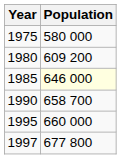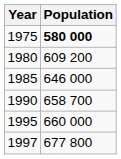(68, 36) normal -> (68, 36) bold
(68, 79) lightyellow background -> (68, 79) no background
